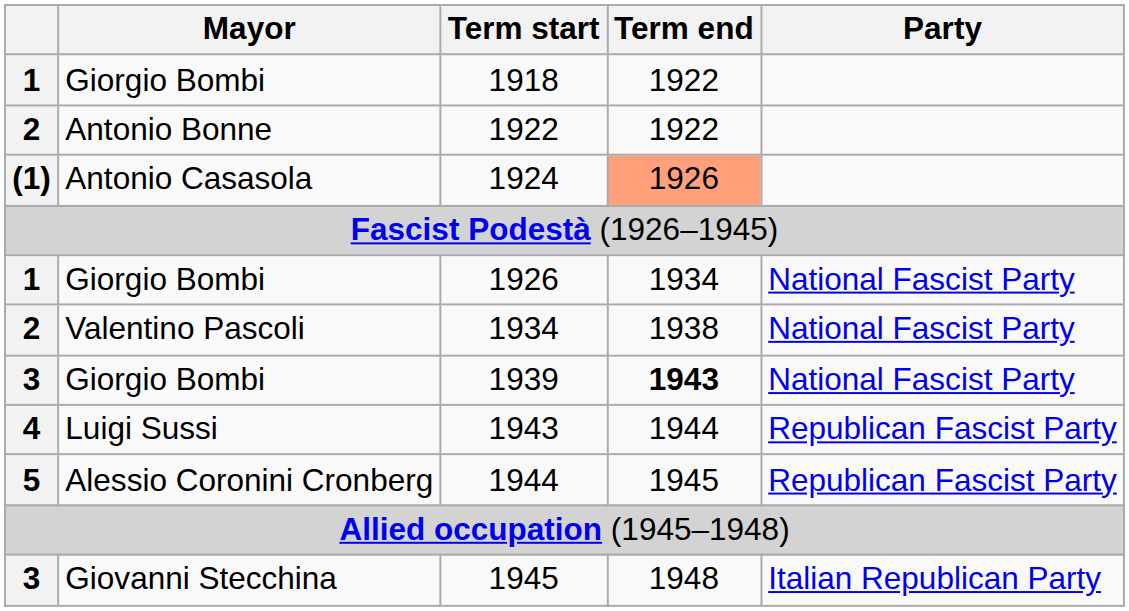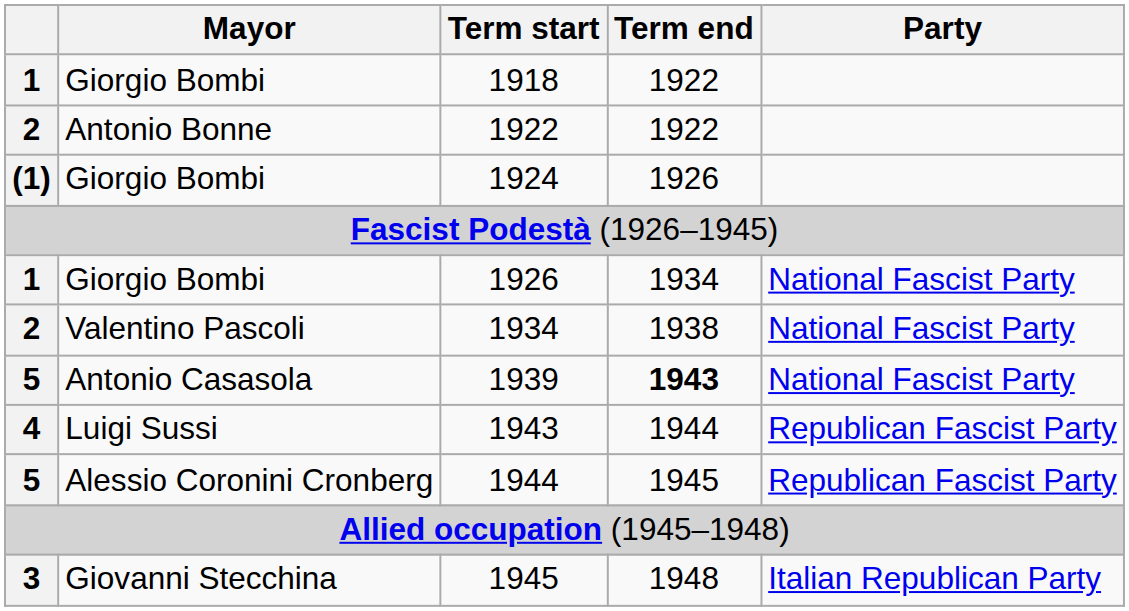(189, 179) Antonio Casasola -> (165, 179) Giorgio Bombi
(684, 179) lightsalmon background -> (684, 179) no background
(32, 379) 3 -> (32, 379) 5
(165, 379) Giorgio Bombi -> (189, 379) Antonio Casasola
